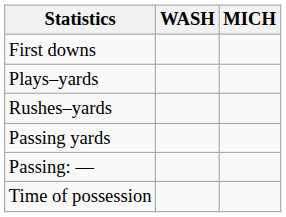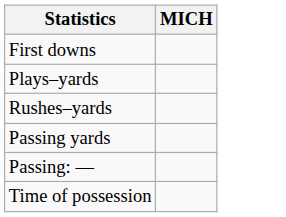- column: (187, 19)
